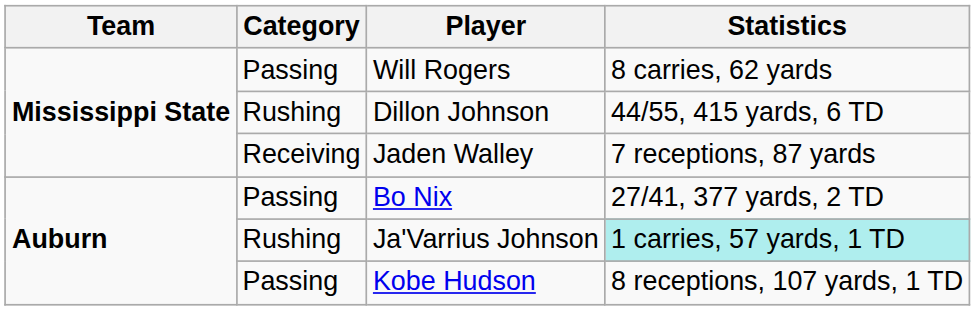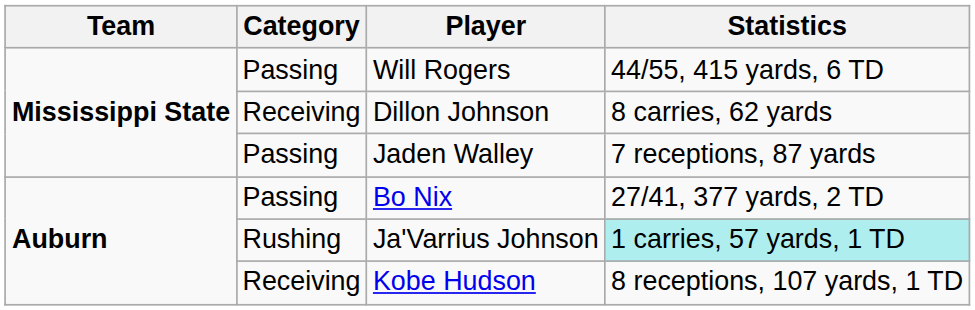(722, 69) 8 carries, 62 yards -> (748, 69) 44/55, 415 yards, 6 TD
(292, 111) Rushing -> (302, 111) Receiving
(748, 111) 44/55, 415 yards, 6 TD -> (722, 111) 8 carries, 62 yards
(302, 154) Receiving -> (290, 154) Passing
(290, 282) Passing -> (302, 282) Receiving
